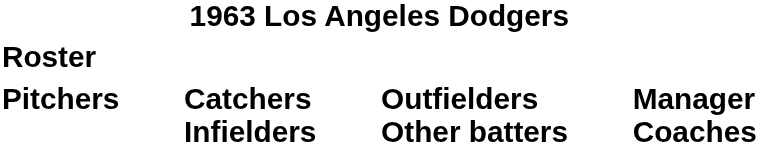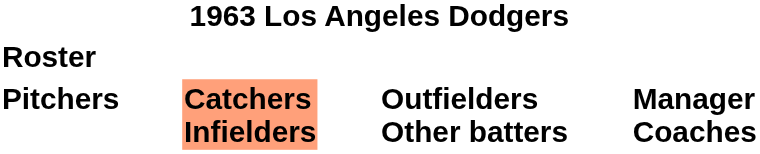(250, 115) no background -> (250, 115) lightsalmon background
